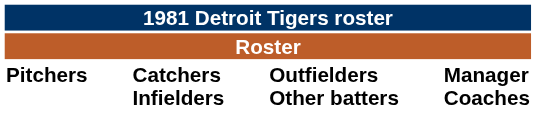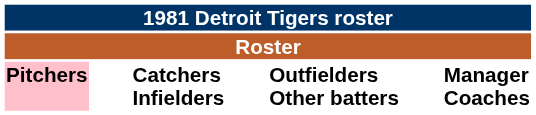(47, 75) no background -> (47, 75) pink background
